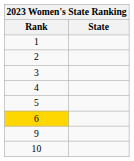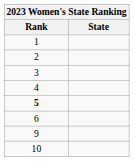(36, 103) normal -> (36, 103) bold
(36, 118) gold background -> (36, 118) no background
